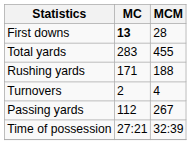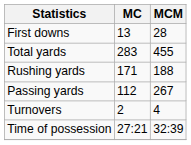(124, 33) bold -> (124, 33) normal
rows swapped: (45, 110) <-> (34, 91)
